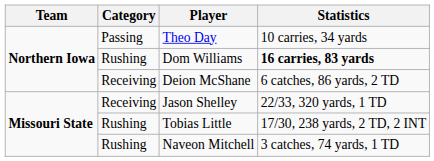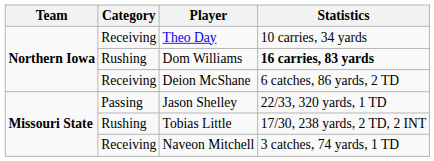(122, 37) Passing -> (129, 37) Receiving
(129, 102) Receiving -> (122, 102) Passing
(124, 145) Rushing -> (129, 145) Receiving
